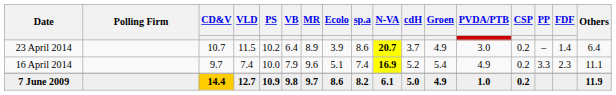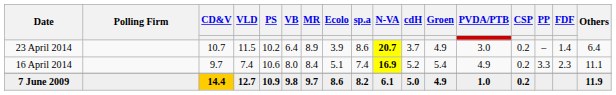(271, 64) 10.0 -> (271, 64) 10.6
(292, 64) 7.9 -> (292, 64) 8.0
(312, 64) 9.6 -> (312, 64) 8.4
